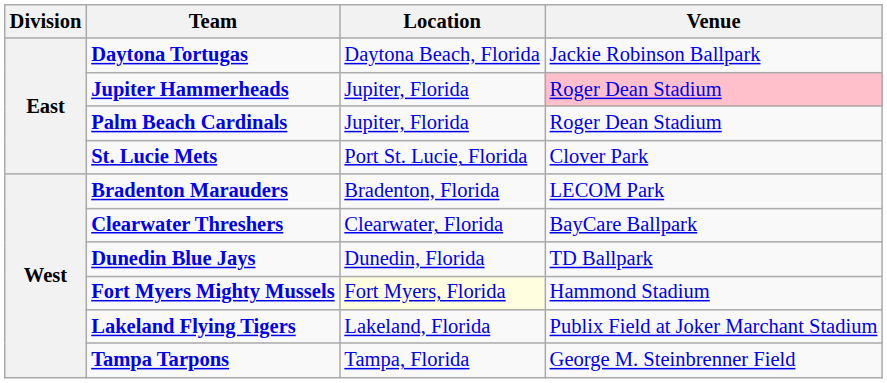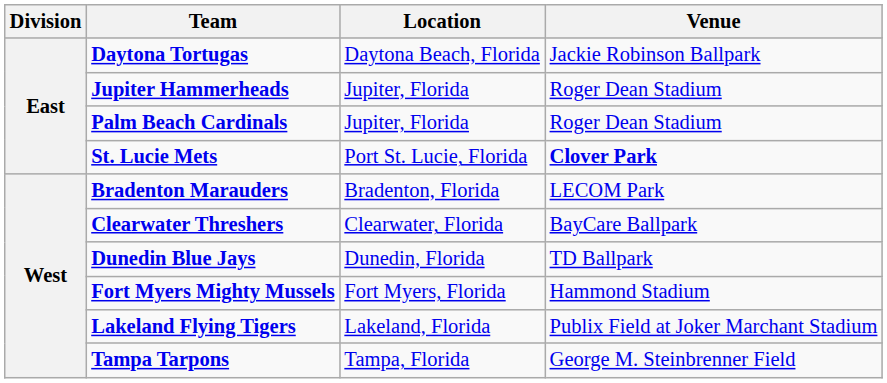(636, 88) pink background -> (636, 88) no background
(599, 156) normal -> (603, 156) bold
(425, 292) lightyellow background -> (425, 292) no background
